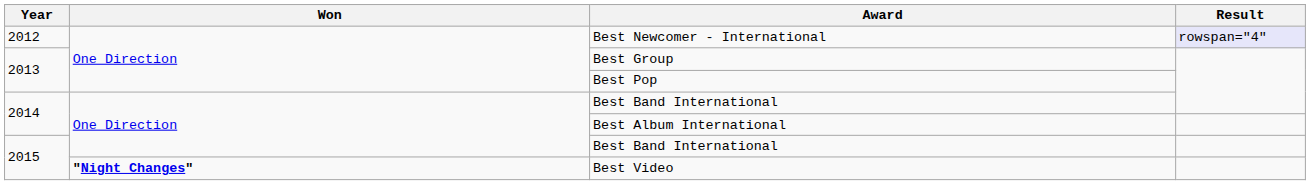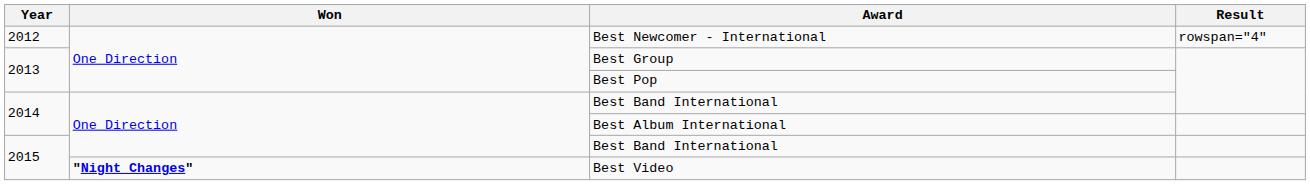(1223, 37) lavender background -> (1223, 37) no background
